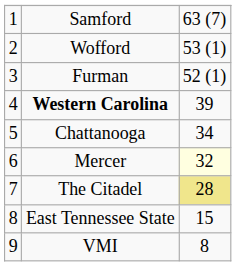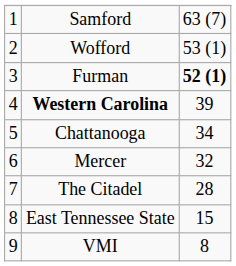(205, 76) normal -> (205, 76) bold
(205, 161) lightyellow background -> (205, 161) no background
(205, 190) khaki background -> (205, 190) no background
